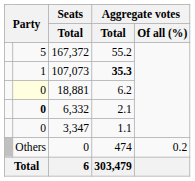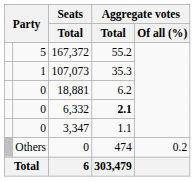(122, 71) bold -> (122, 71) normal
(43, 90) lightyellow background -> (43, 90) no background
(43, 109) bold -> (43, 109) normal
(125, 109) normal -> (125, 109) bold
